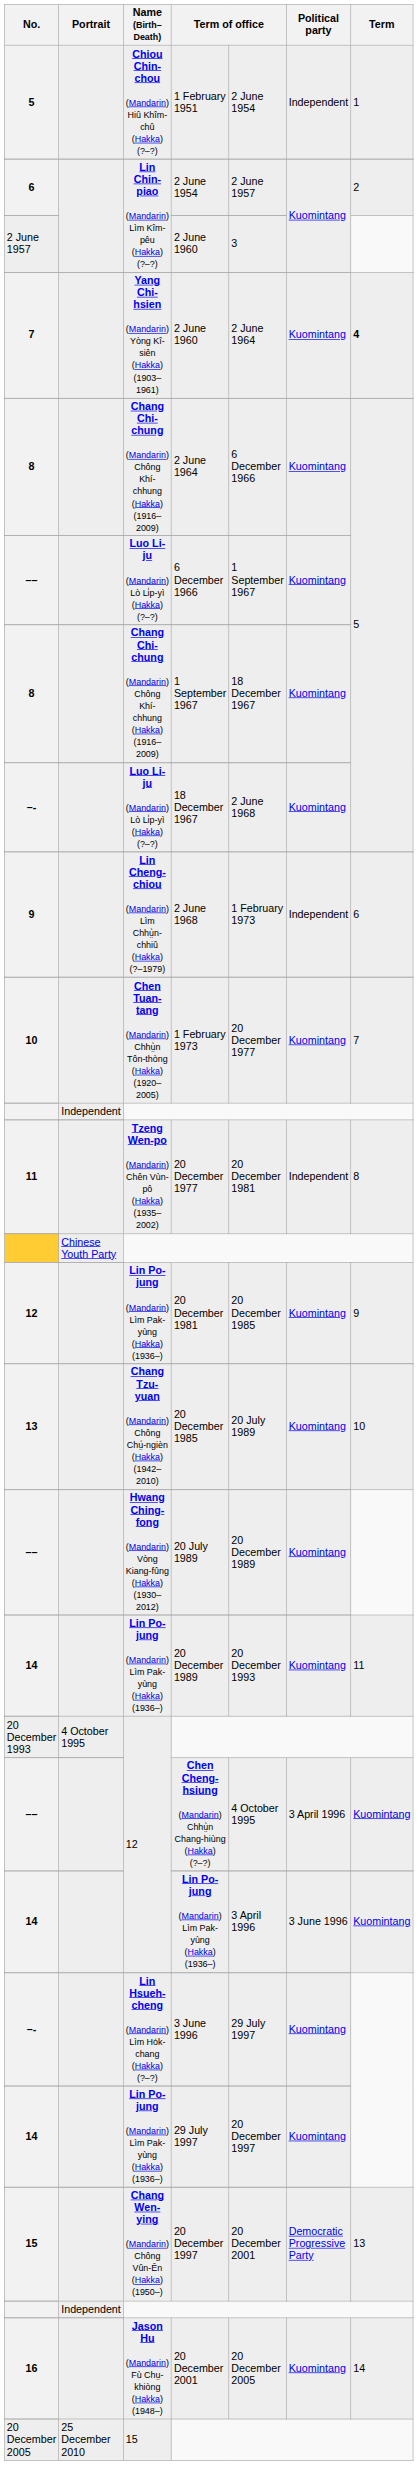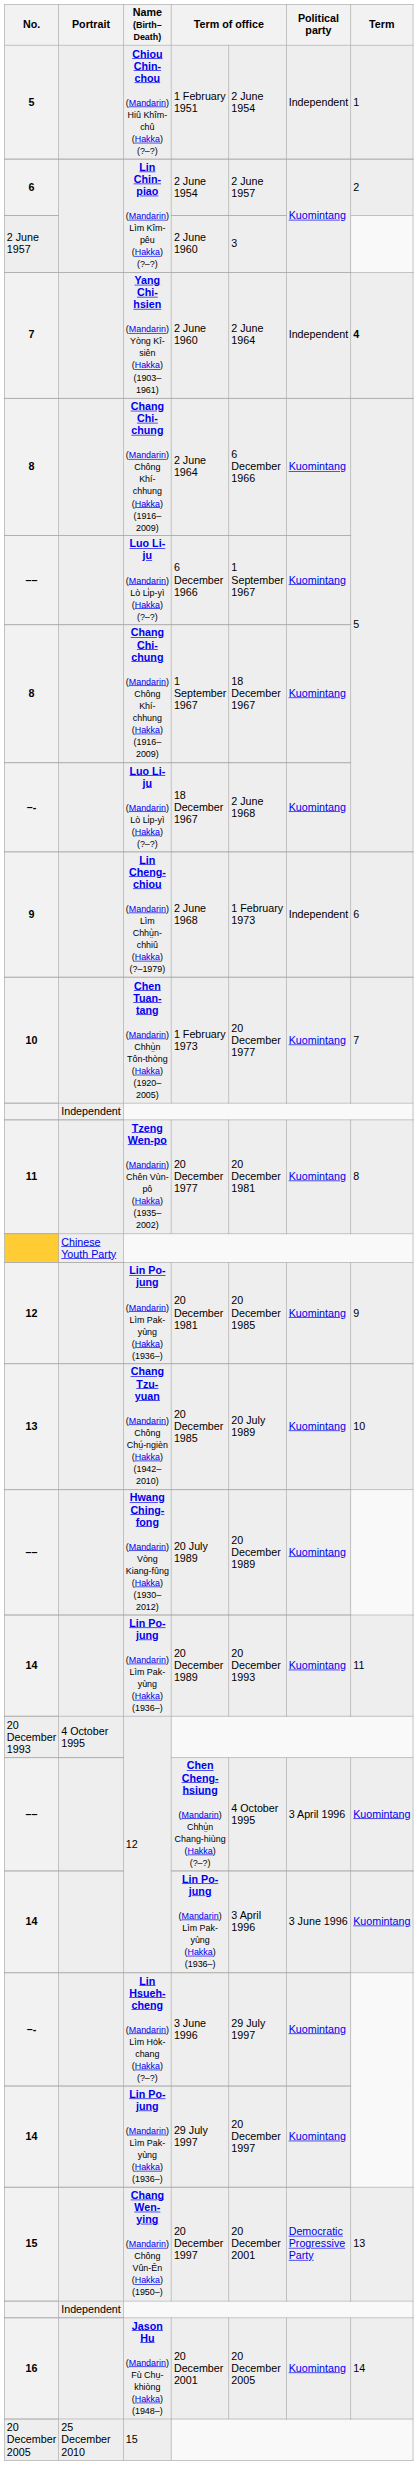(317, 335) Kuomintang -> (318, 335) Independent
(318, 1176) Independent -> (317, 1176) Kuomintang
